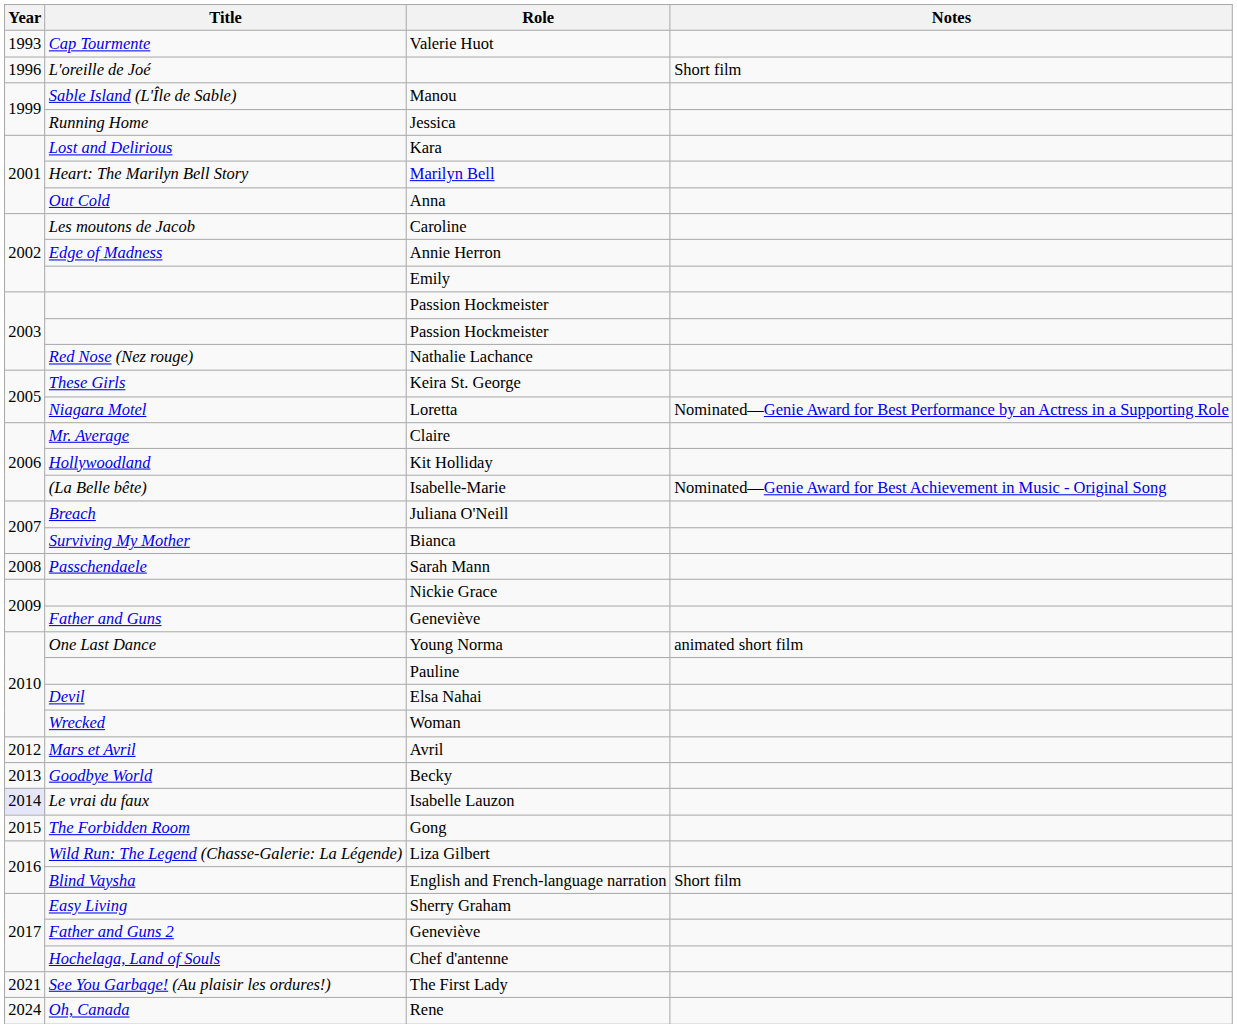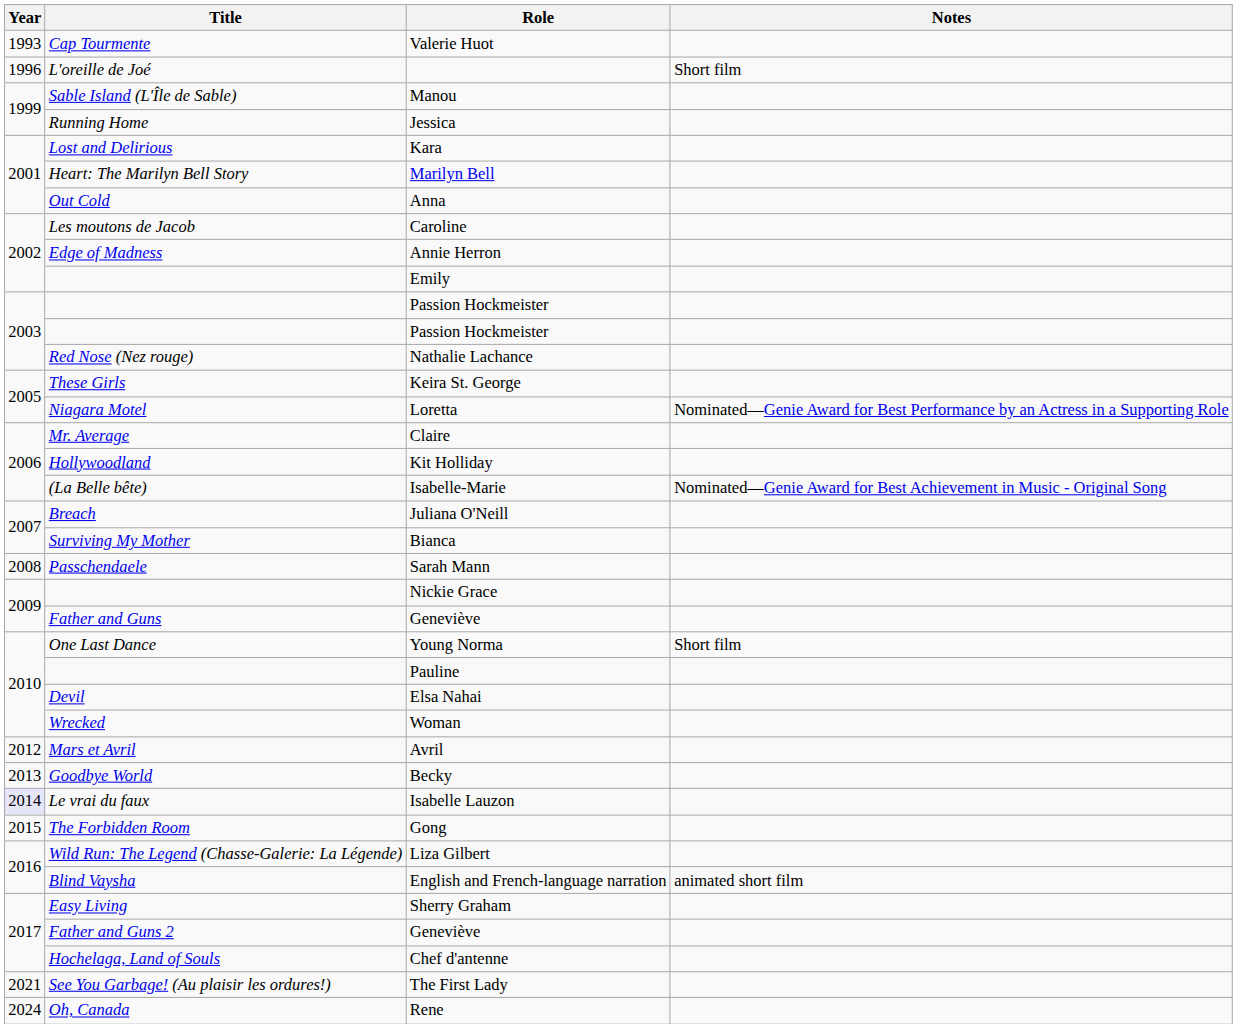(739, 644) animated short film -> (708, 644) Short film
(708, 880) Short film -> (739, 880) animated short film
